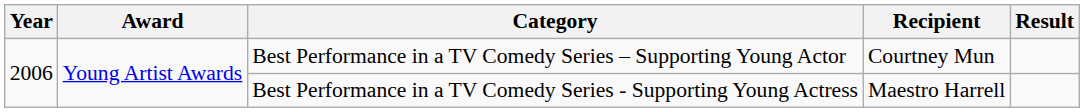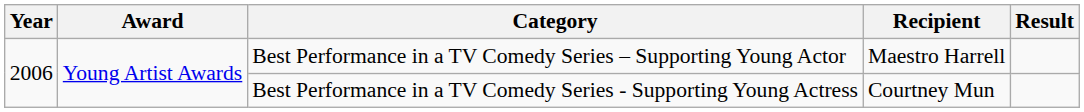(931, 55) Courtney Mun -> (937, 55) Maestro Harrell
(937, 90) Maestro Harrell -> (931, 90) Courtney Mun
